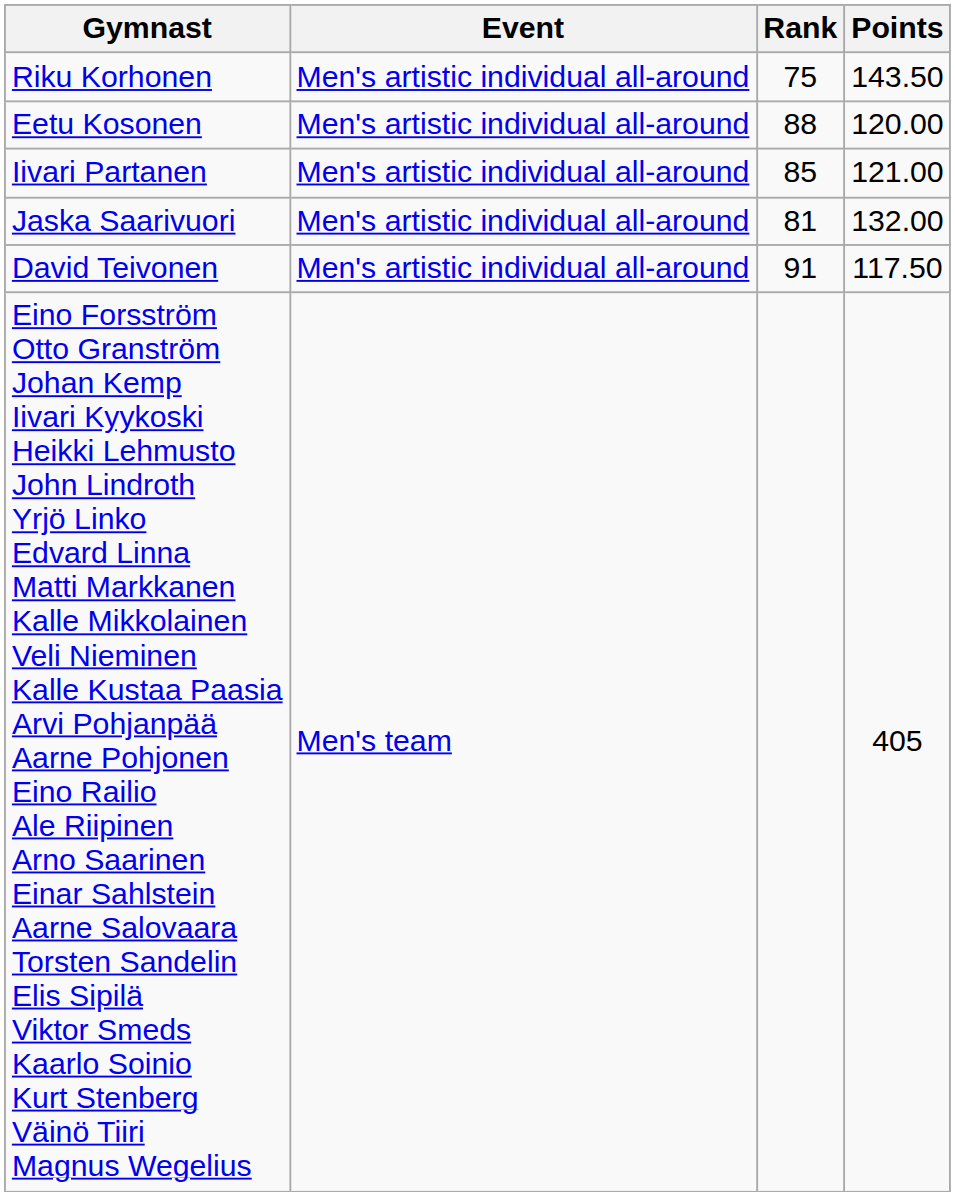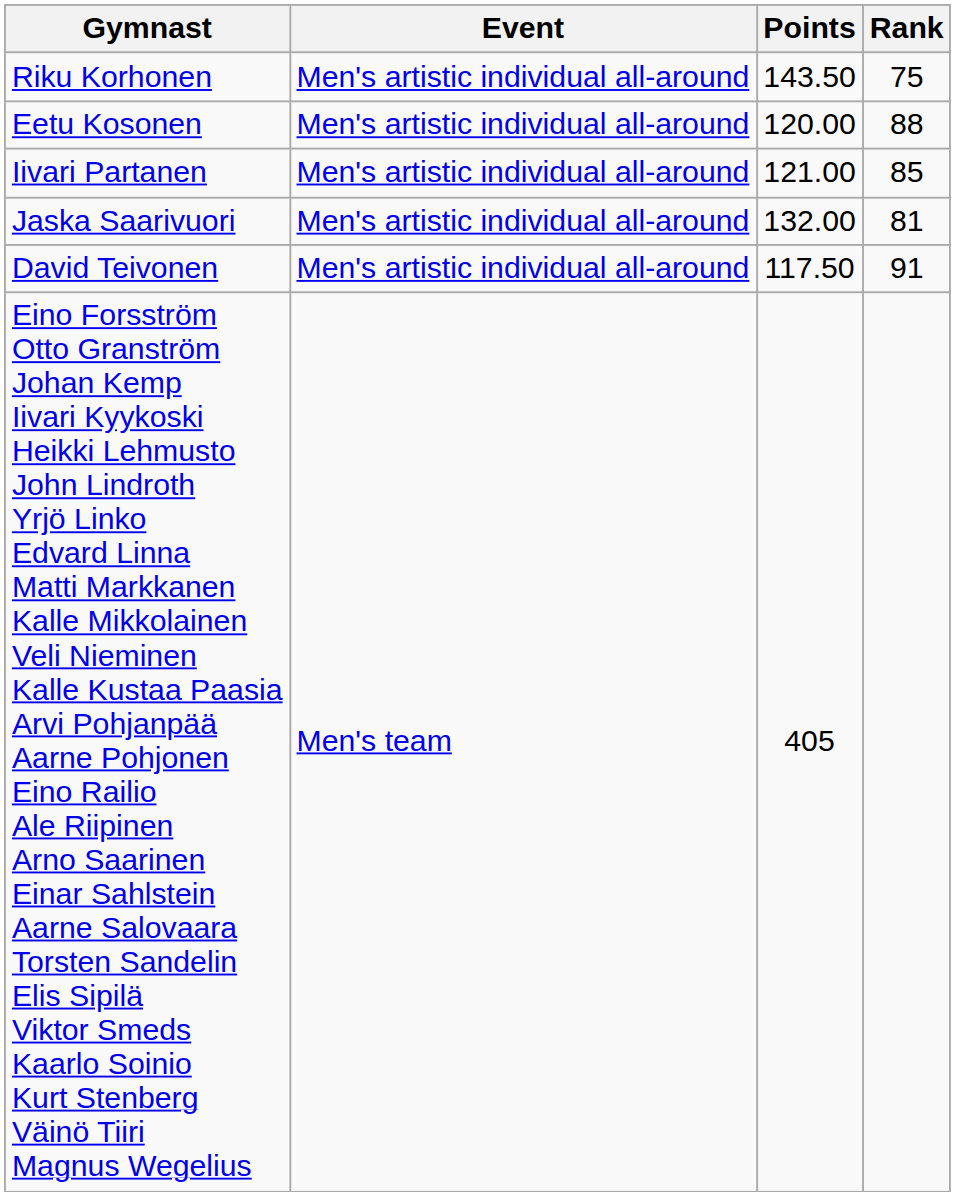columns swapped: (897, 28) <-> (800, 28)
